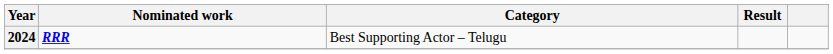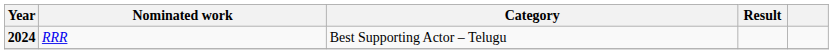(56, 37) bold -> (55, 37) normal
